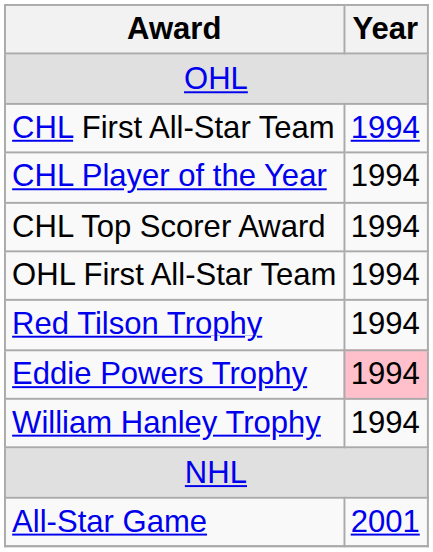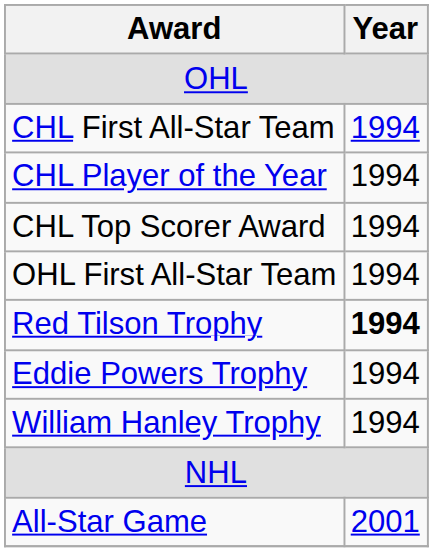(385, 324) normal -> (385, 324) bold
(385, 373) pink background -> (385, 373) no background
